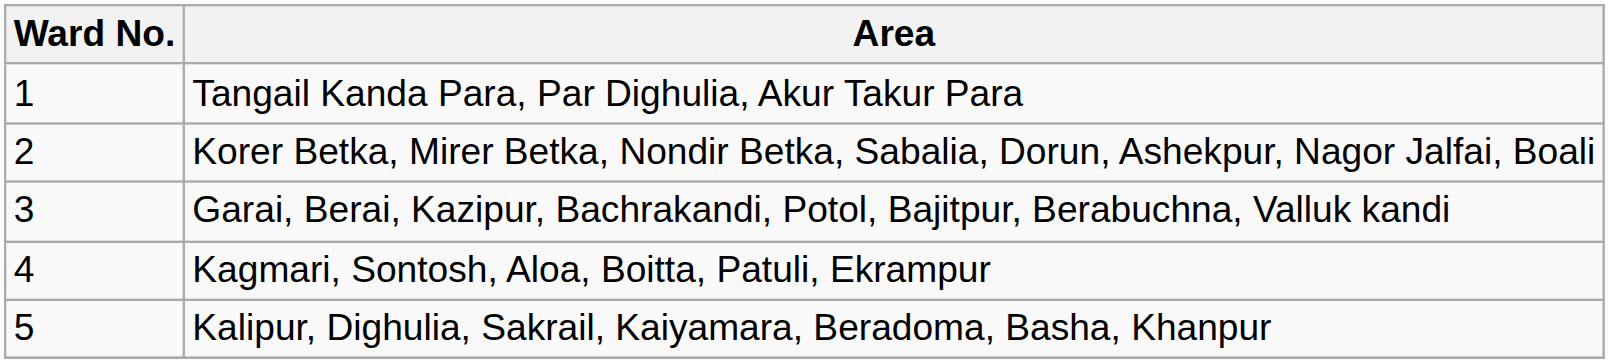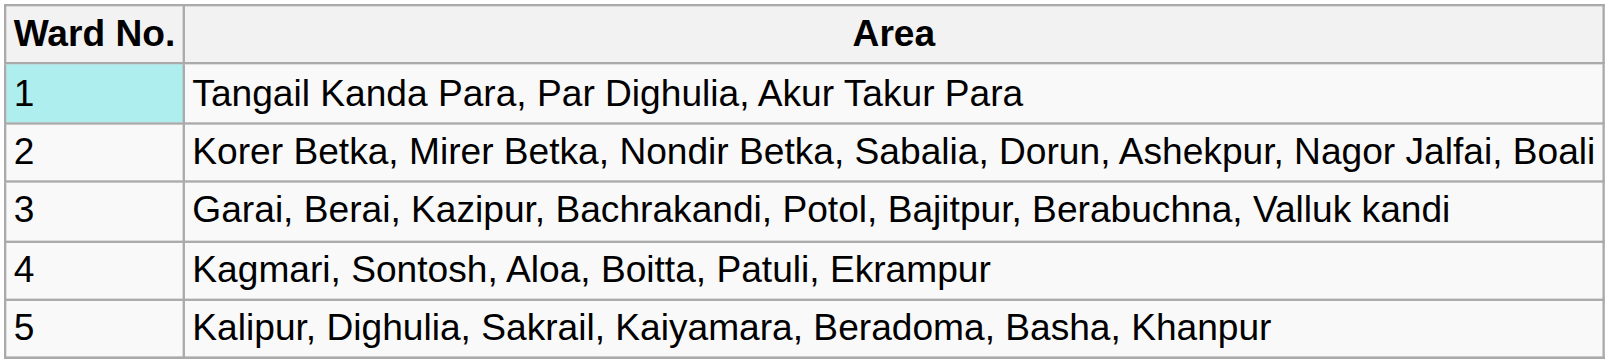(24, 92) no background -> (24, 92) paleturquoise background
